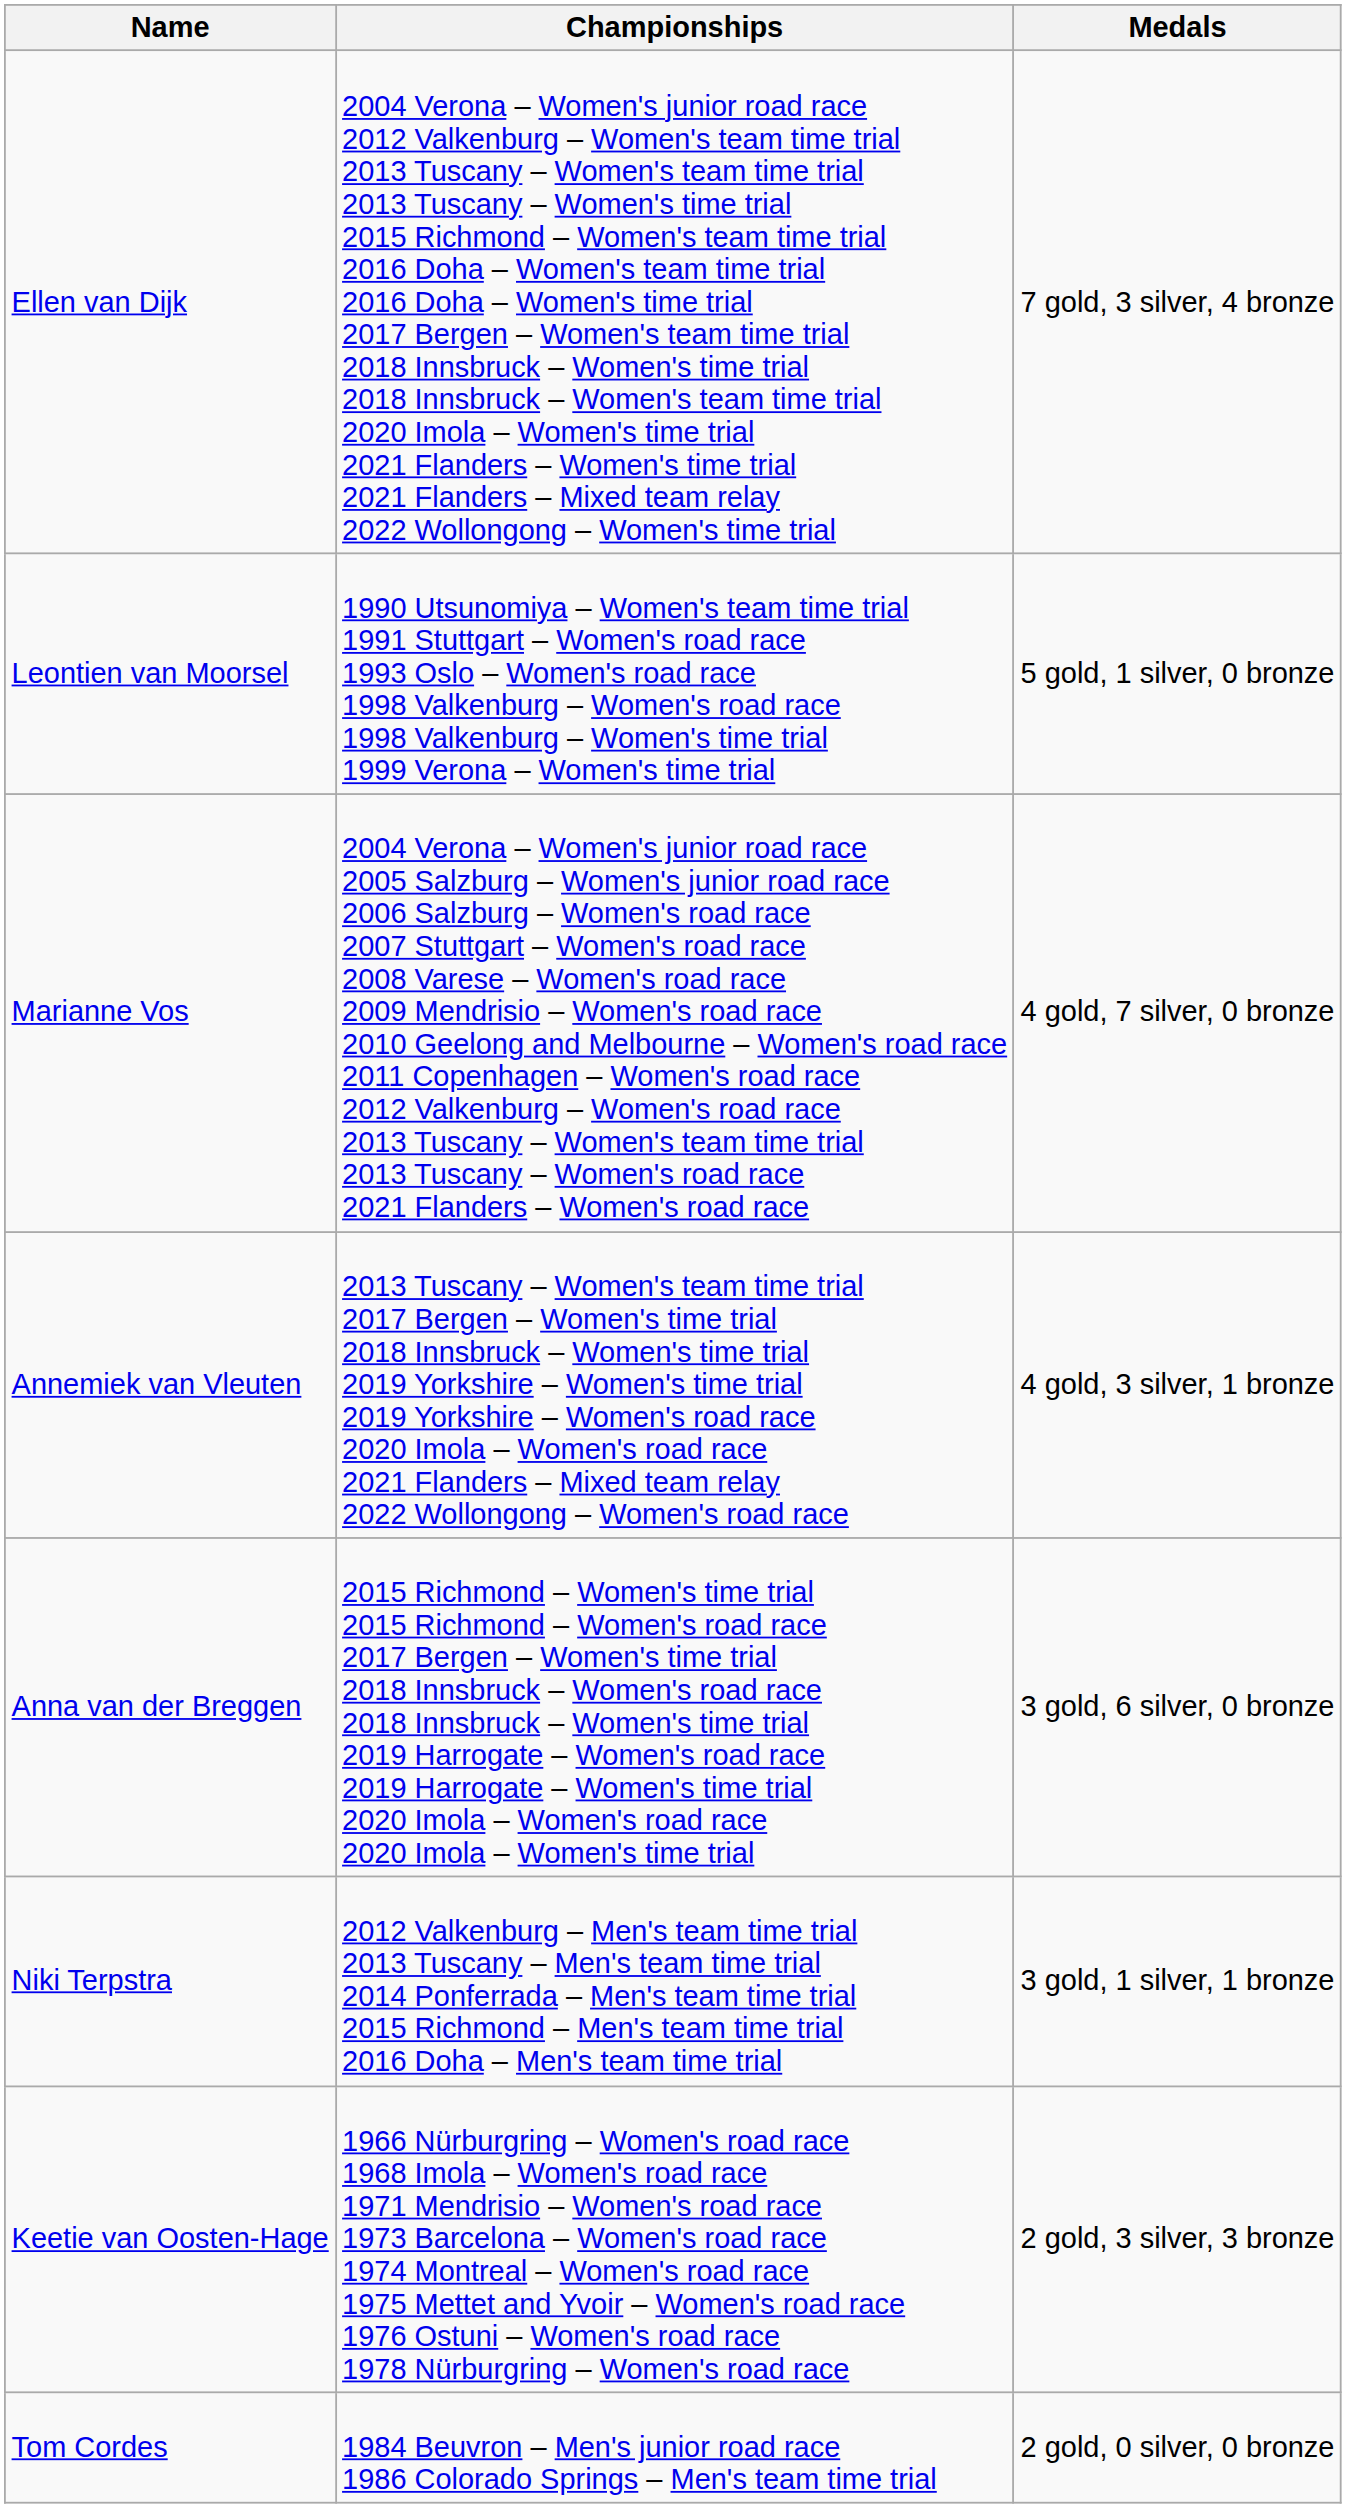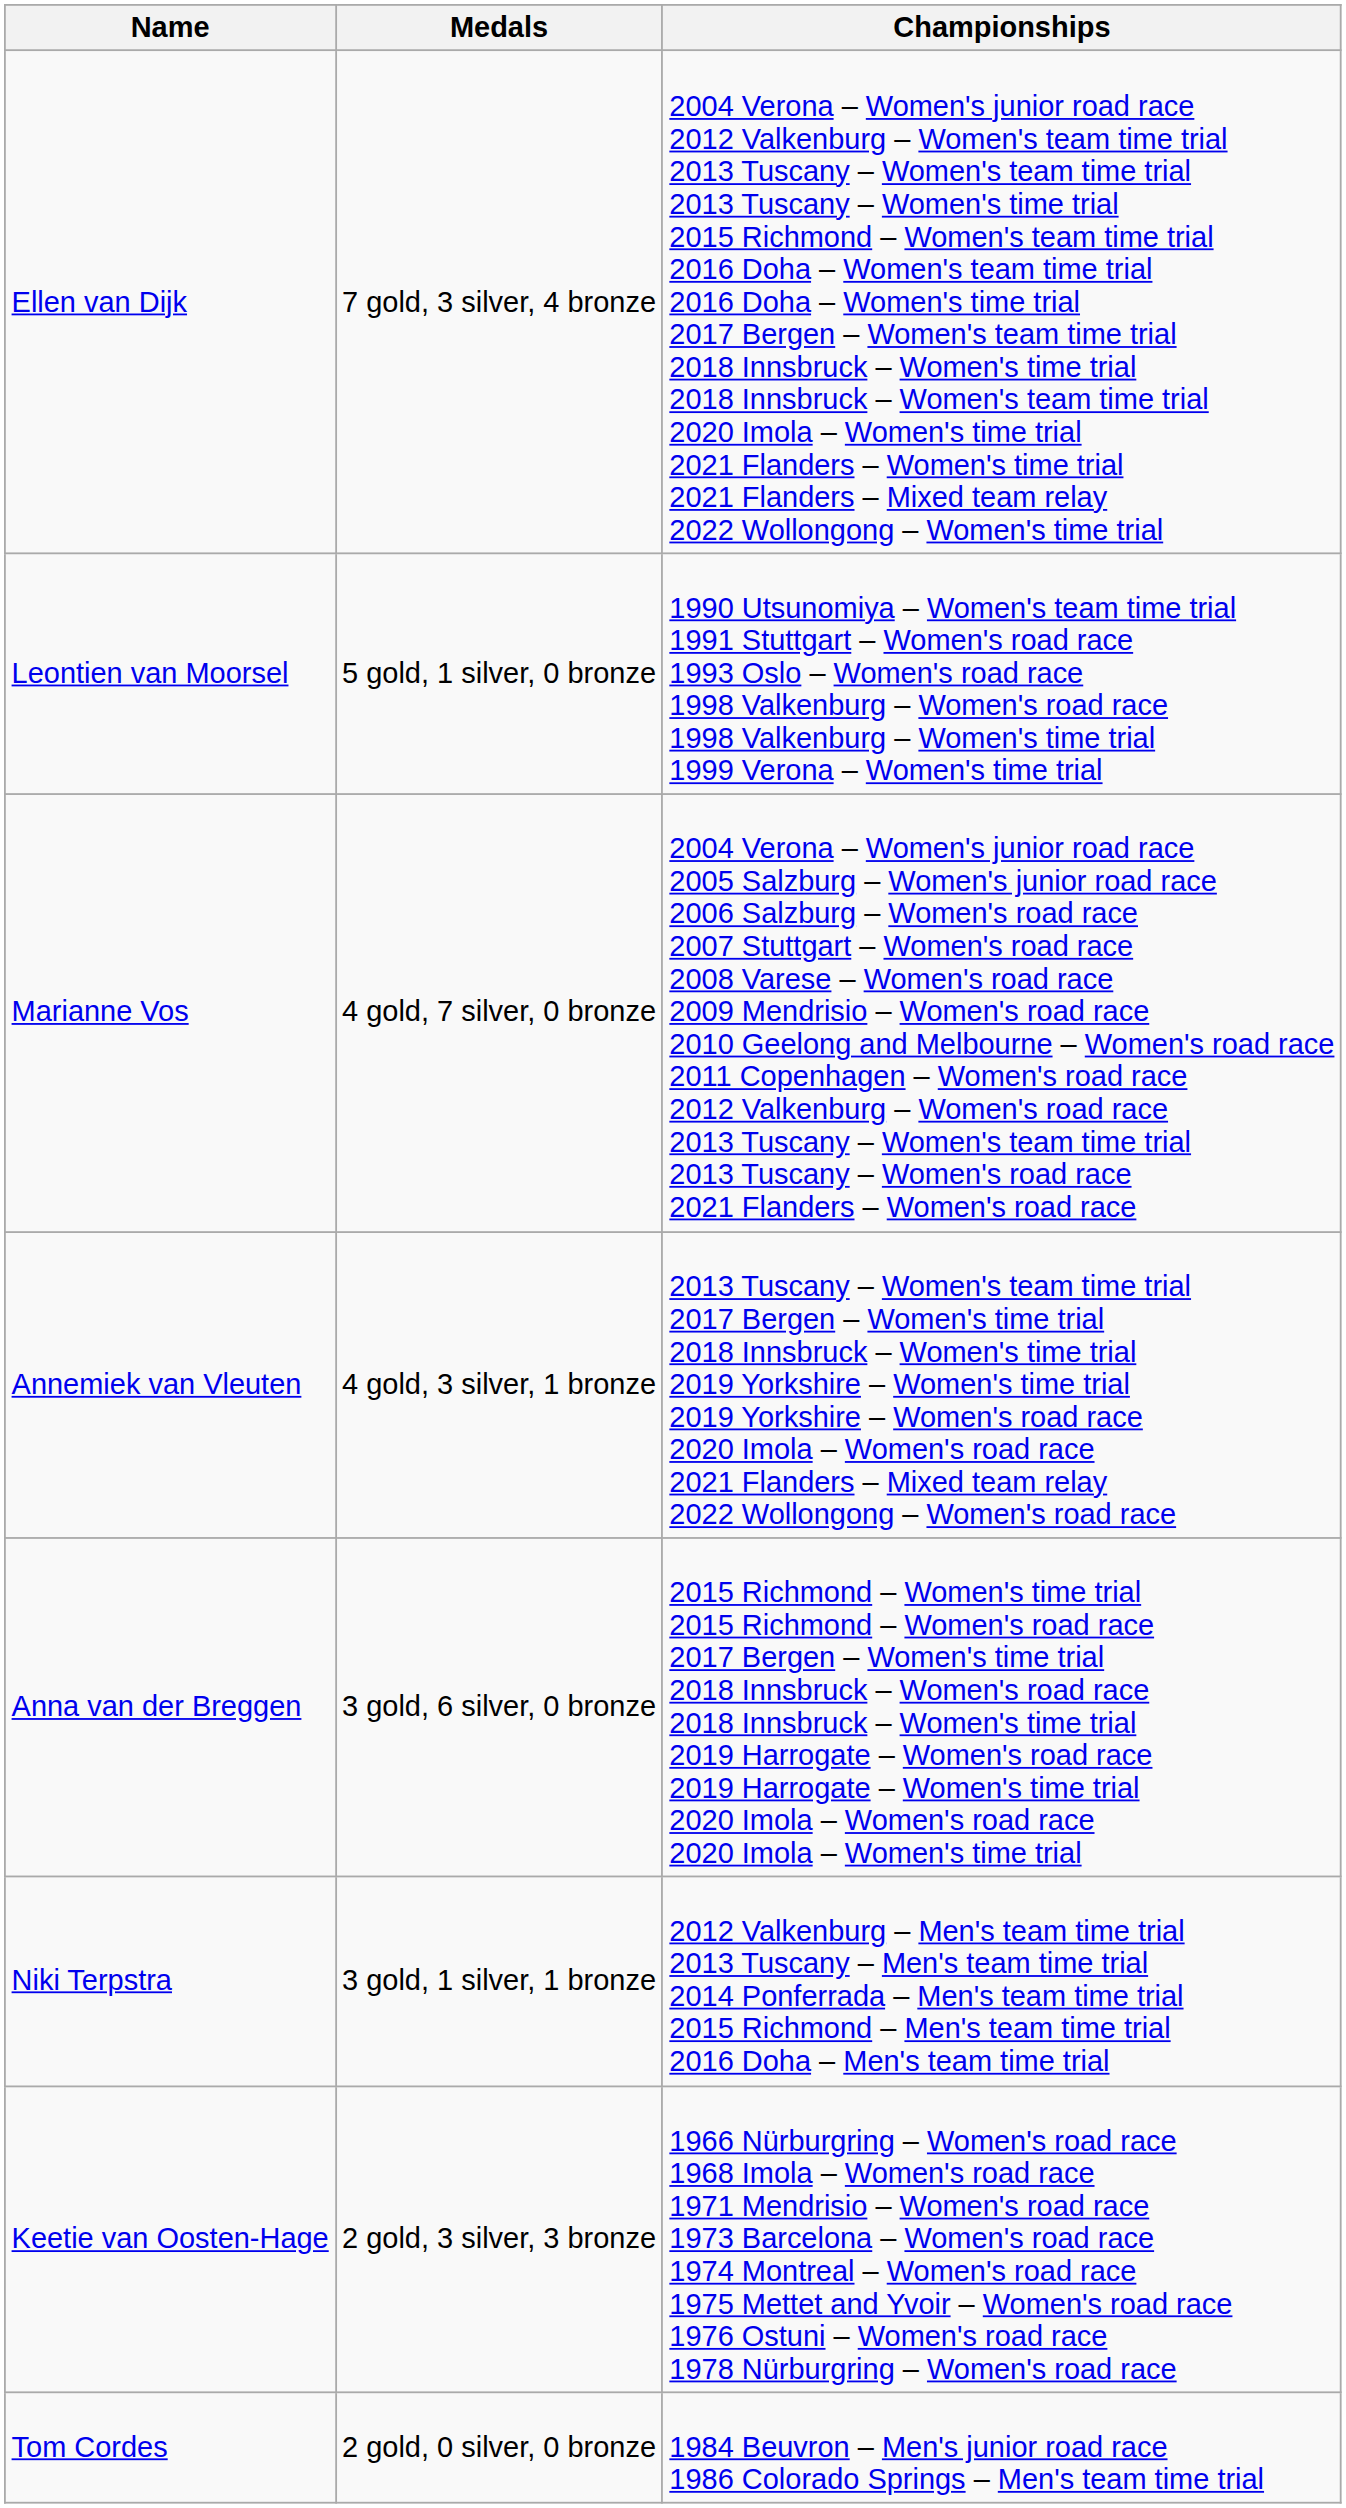columns swapped: (1177, 27) <-> (675, 27)
